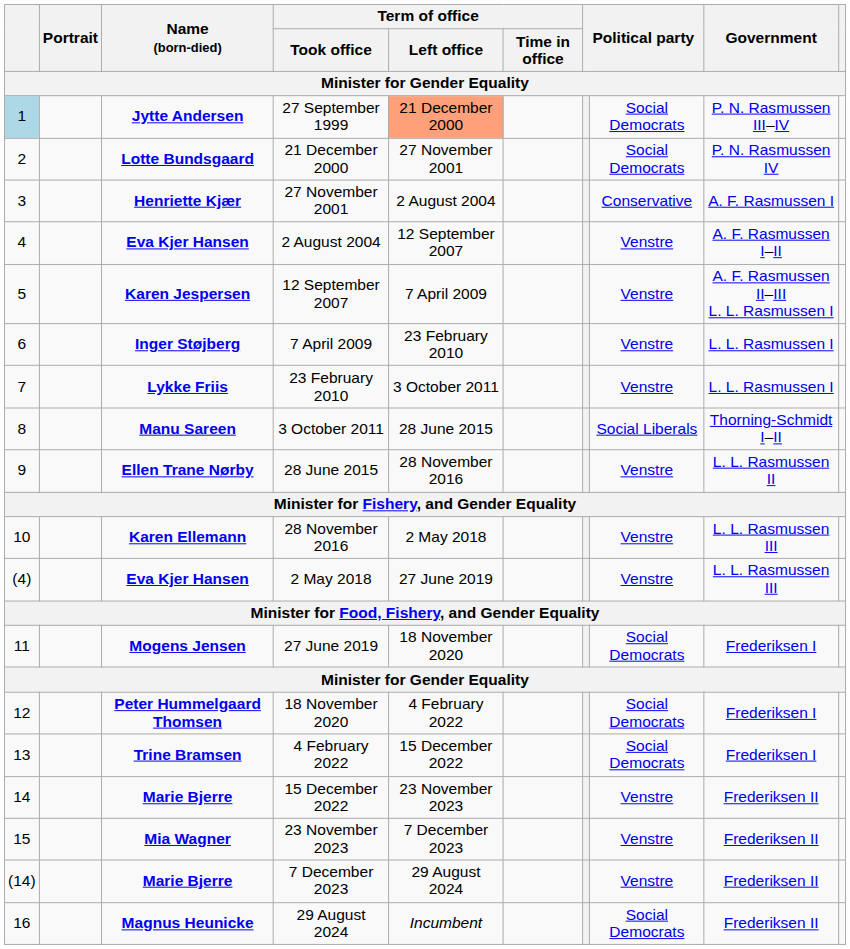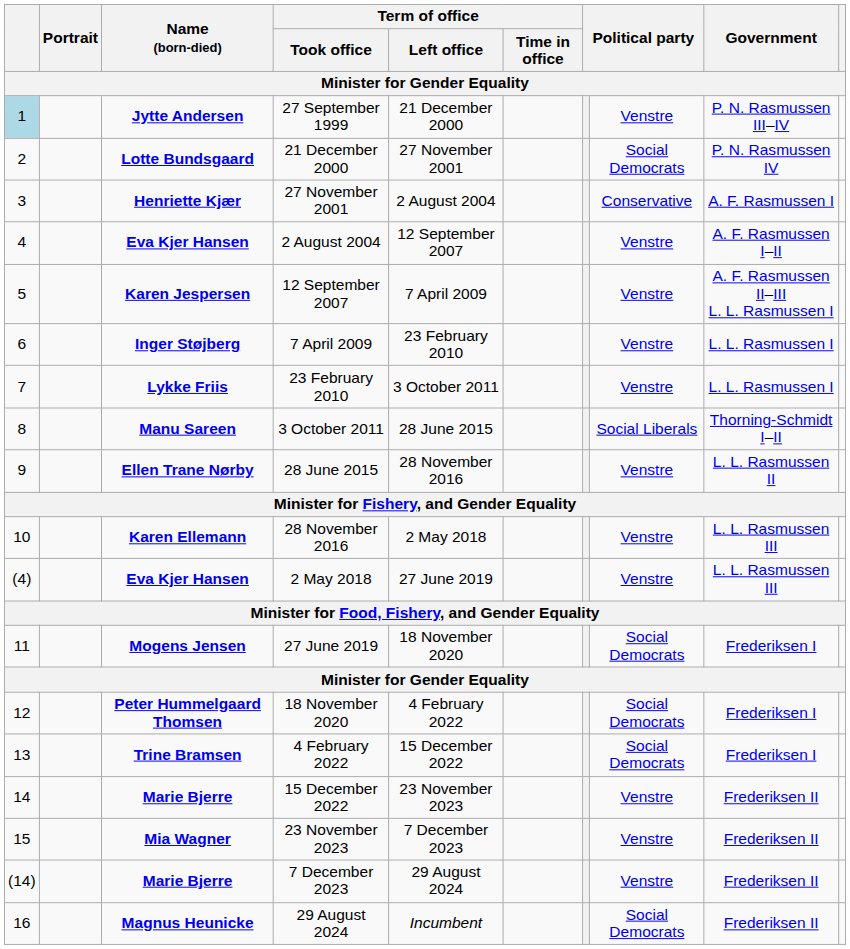(446, 116) lightsalmon background -> (446, 116) no background
(647, 116) Social Democrats -> (647, 116) Venstre
